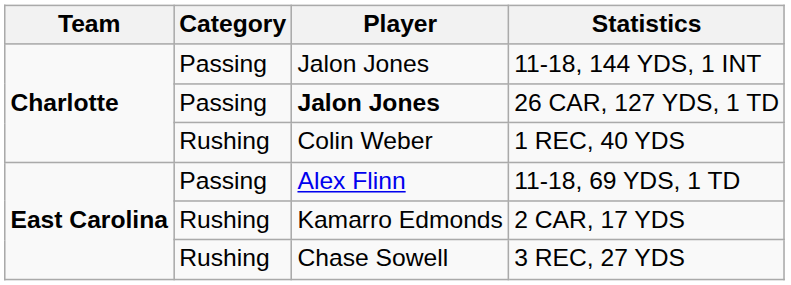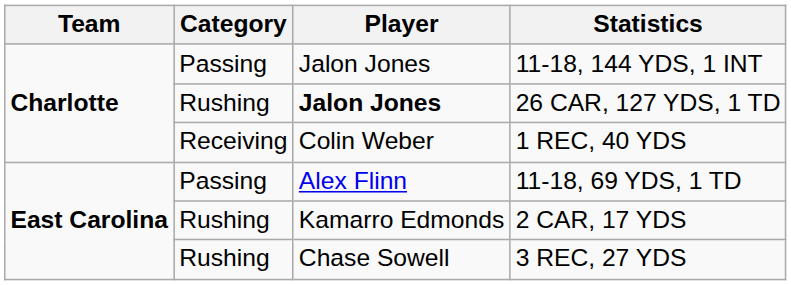(223, 102) Passing -> (224, 102) Rushing
(224, 141) Rushing -> (233, 141) Receiving
